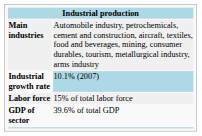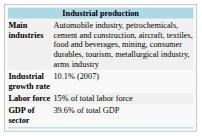(76, 76) lightblue background -> (76, 76) no background
